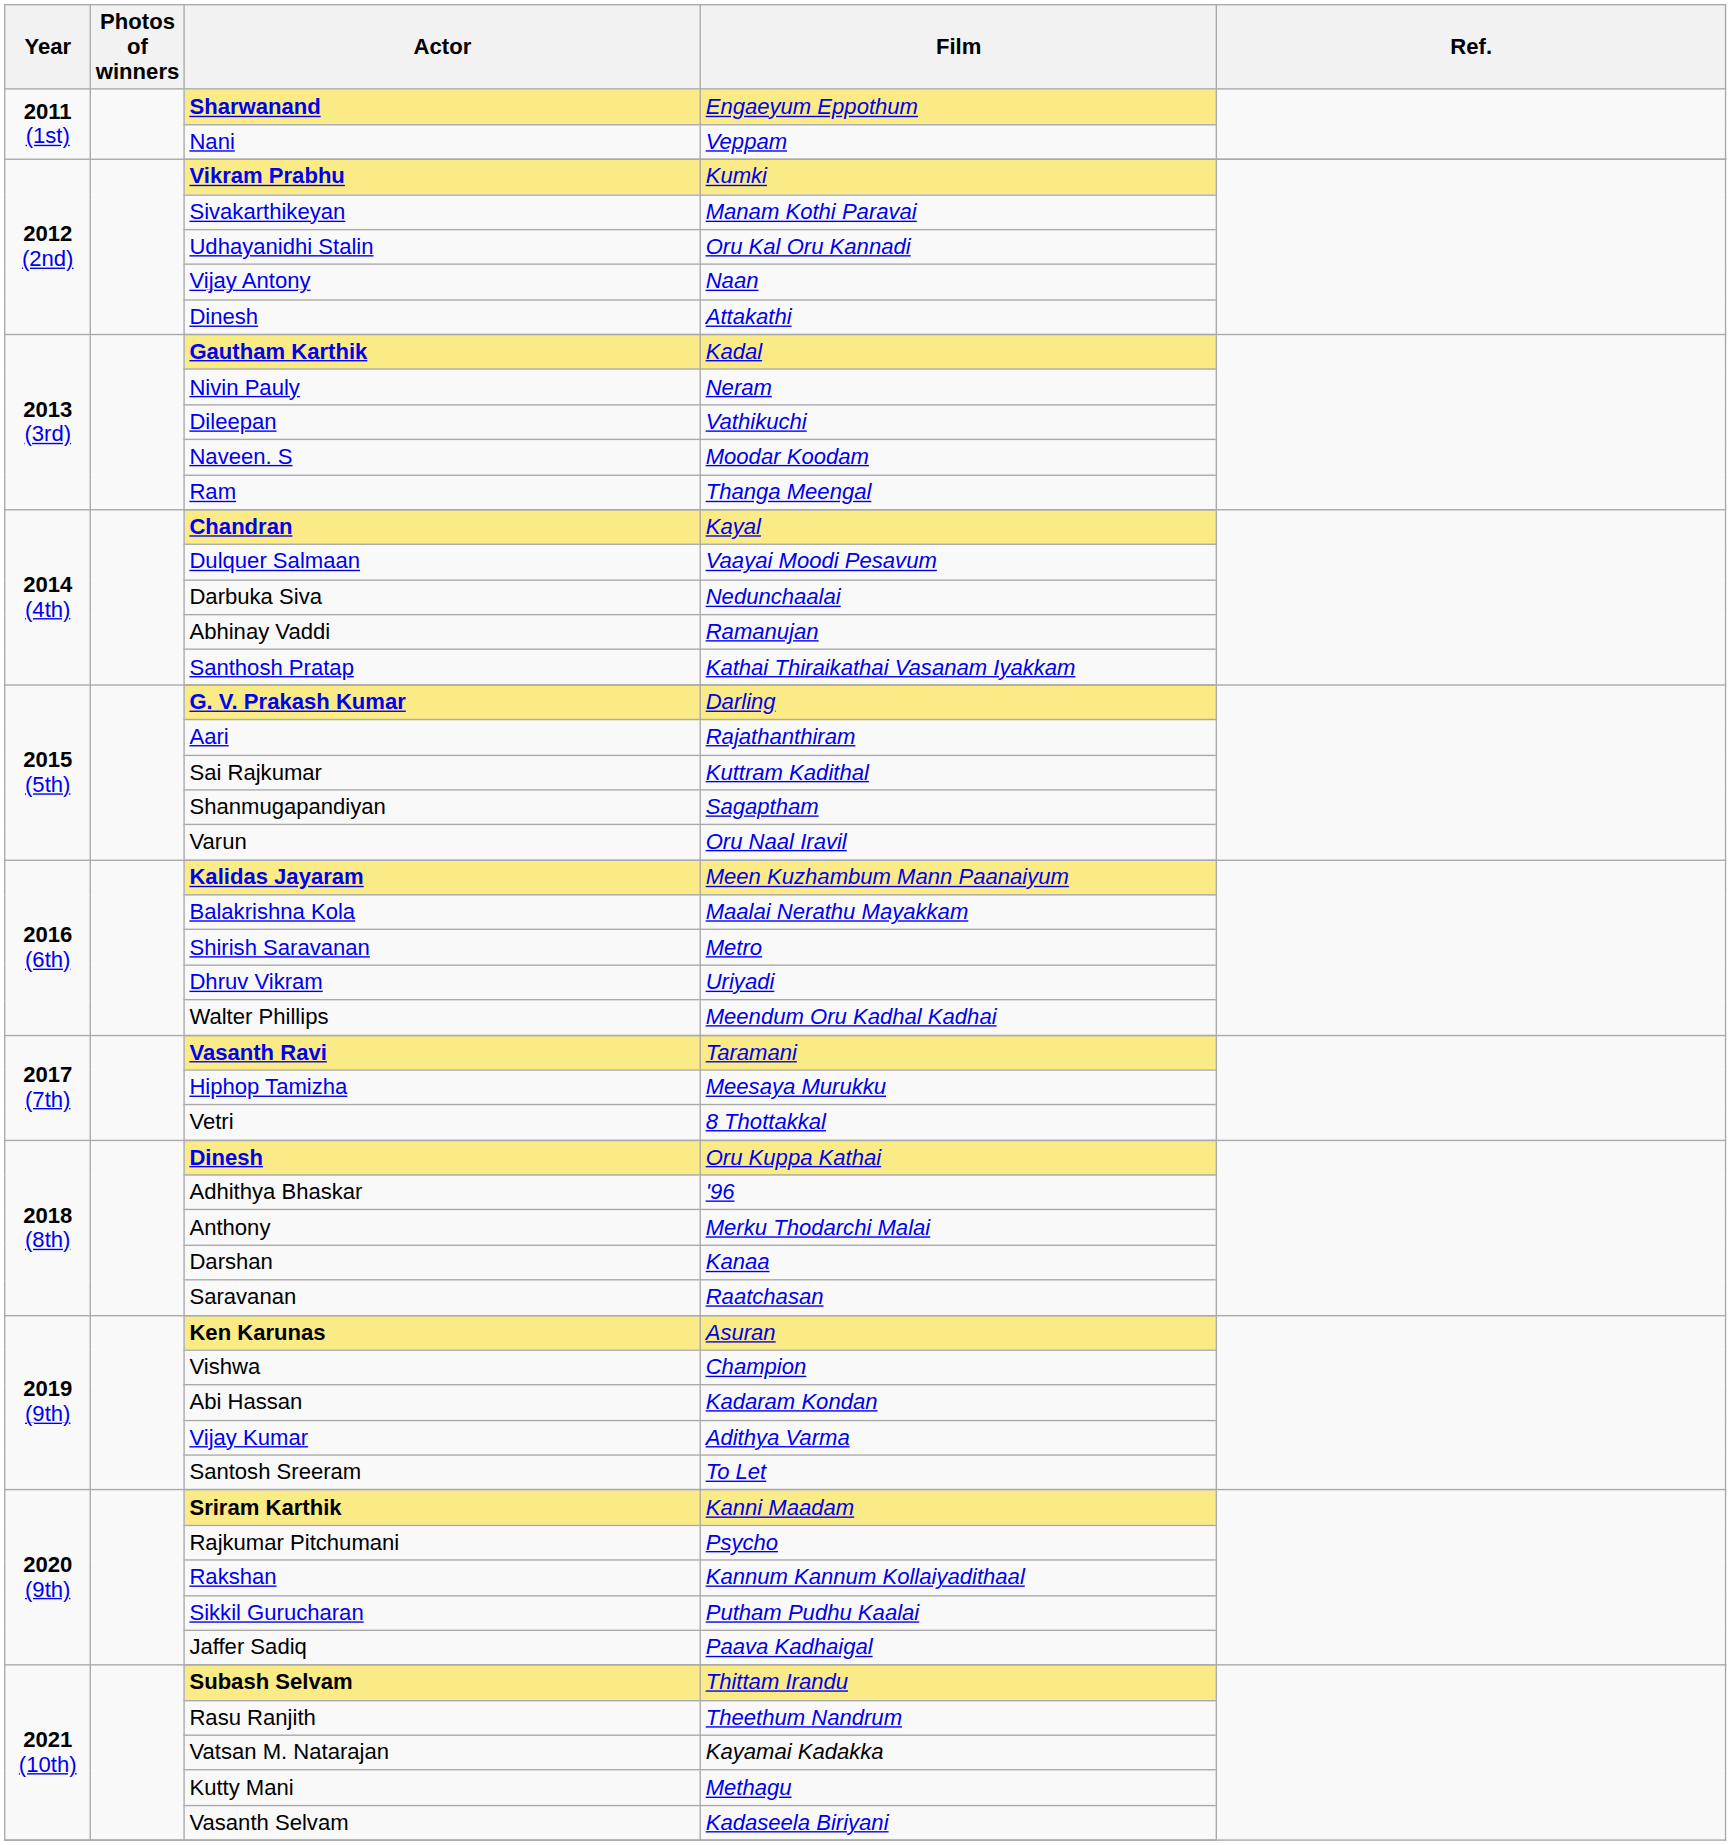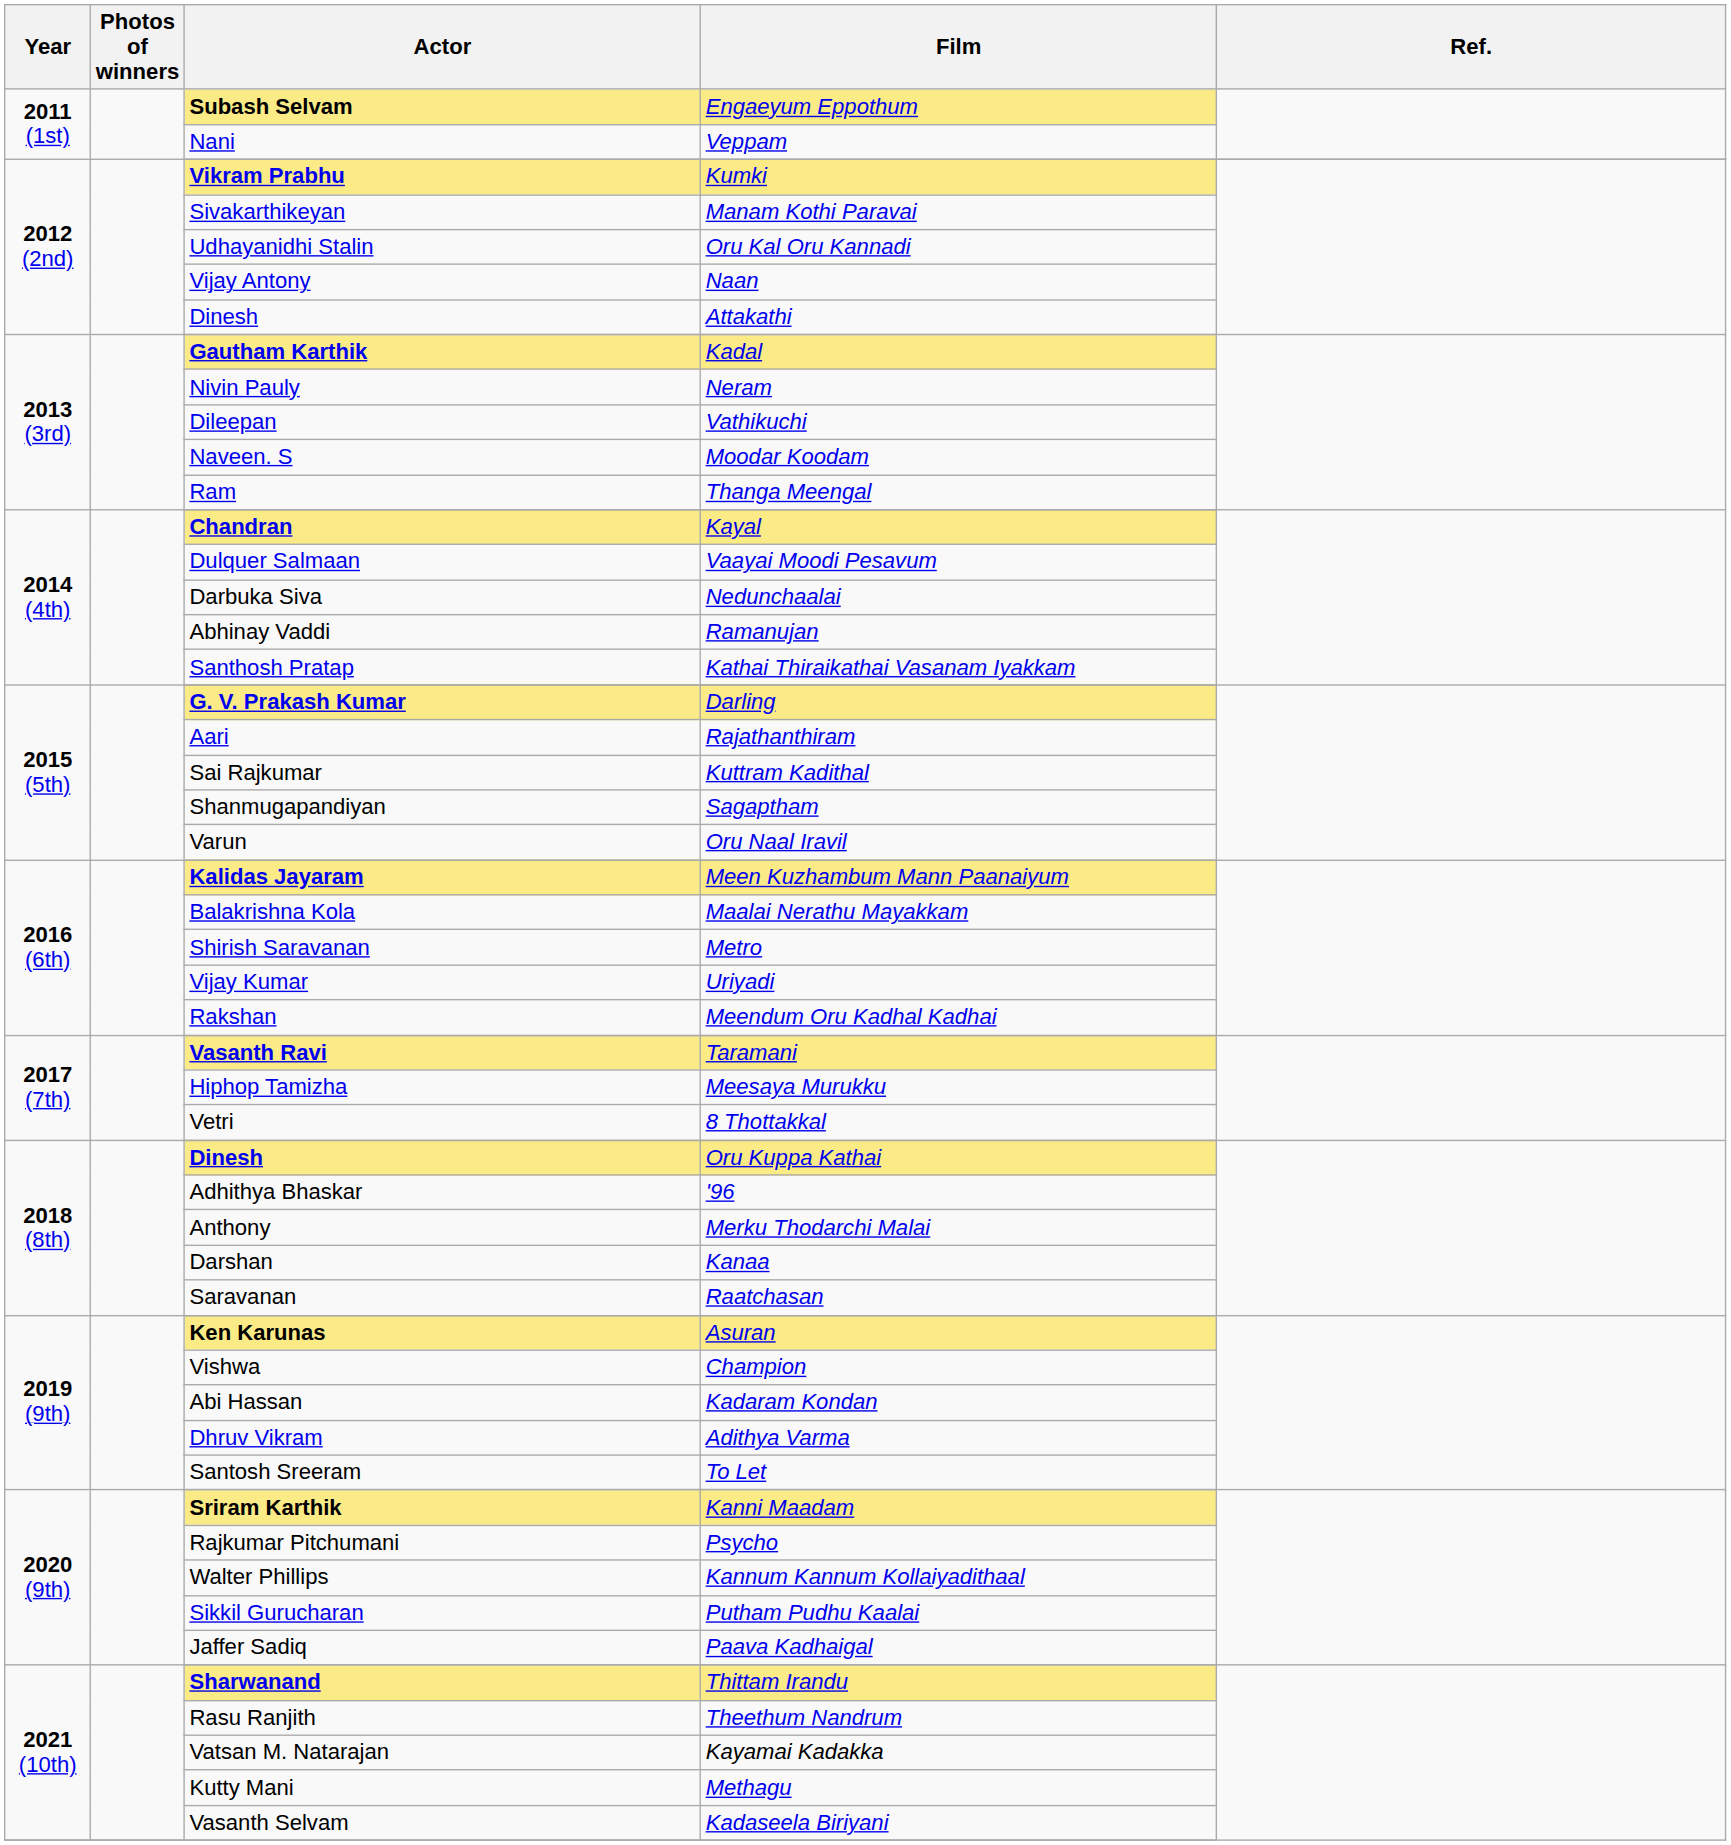(255, 106) Sharwanand -> (271, 106) Subash Selvam
(256, 982) Dhruv Vikram -> (249, 982) Vijay Kumar
(259, 1017) Walter Phillips -> (233, 1017) Rakshan
(249, 1437) Vijay Kumar -> (256, 1437) Dhruv Vikram
(233, 1577) Rakshan -> (259, 1577) Walter Phillips
(271, 1682) Subash Selvam -> (255, 1682) Sharwanand
